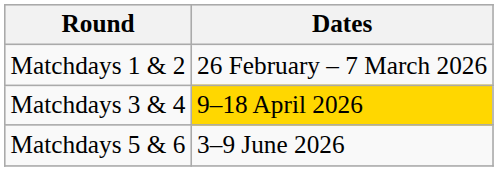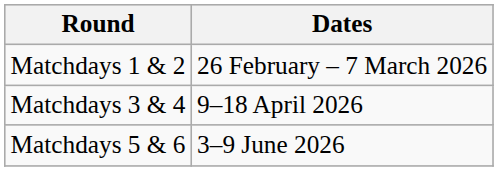(280, 104) gold background -> (280, 104) no background
